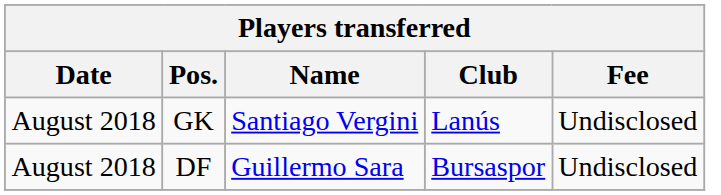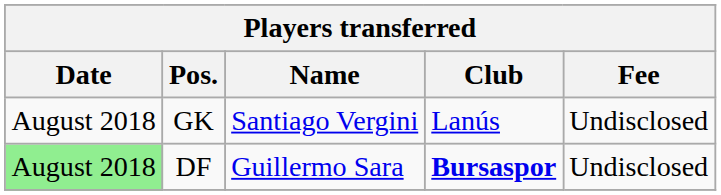(84, 166) no background -> (84, 166) lightgreen background
(488, 166) normal -> (494, 166) bold
